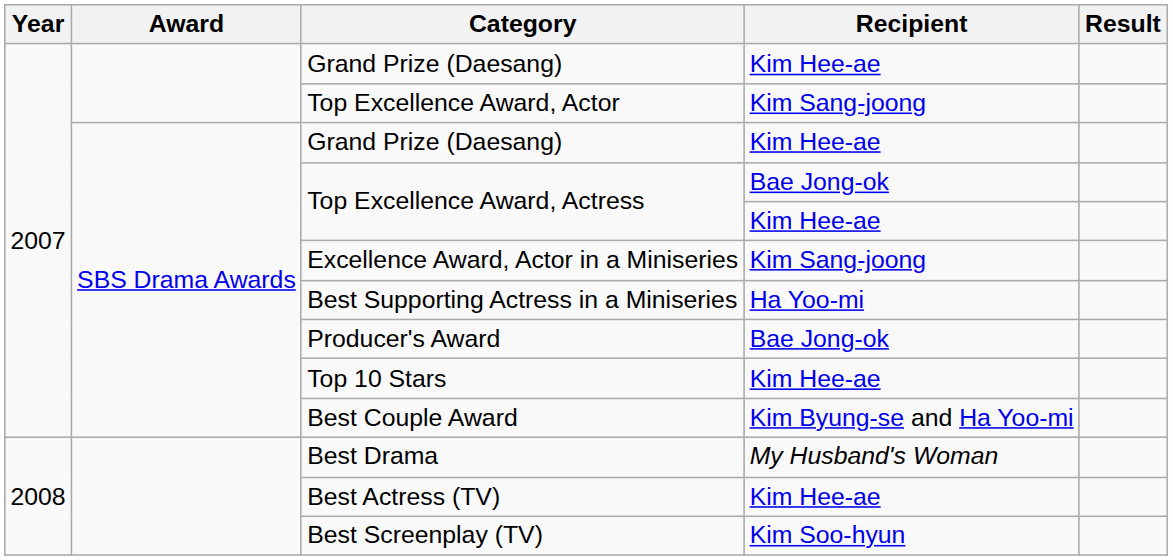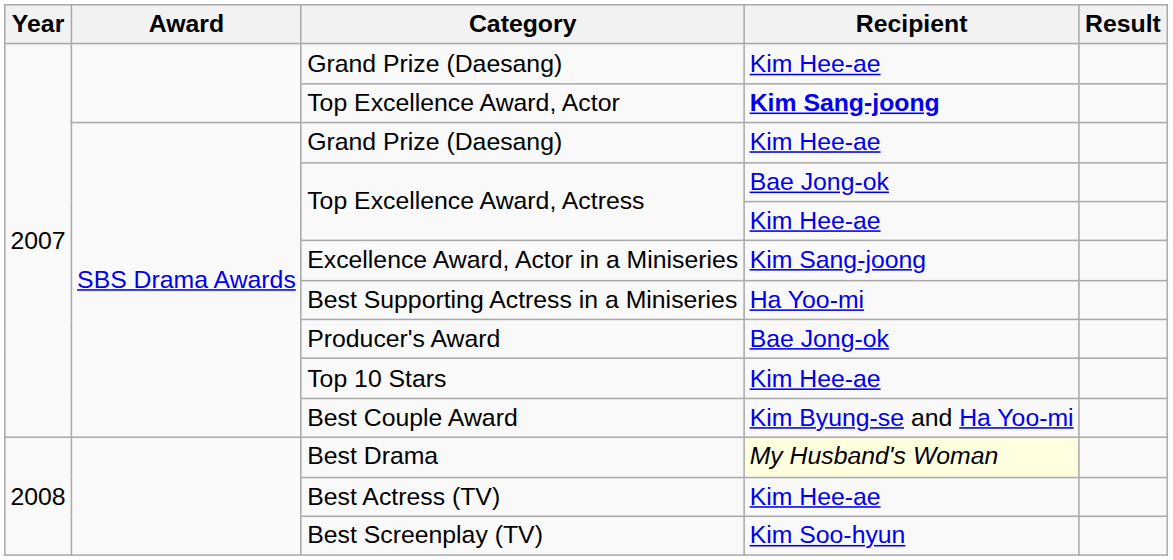(838, 102) normal -> (845, 102) bold
(874, 456) no background -> (874, 456) lightyellow background
